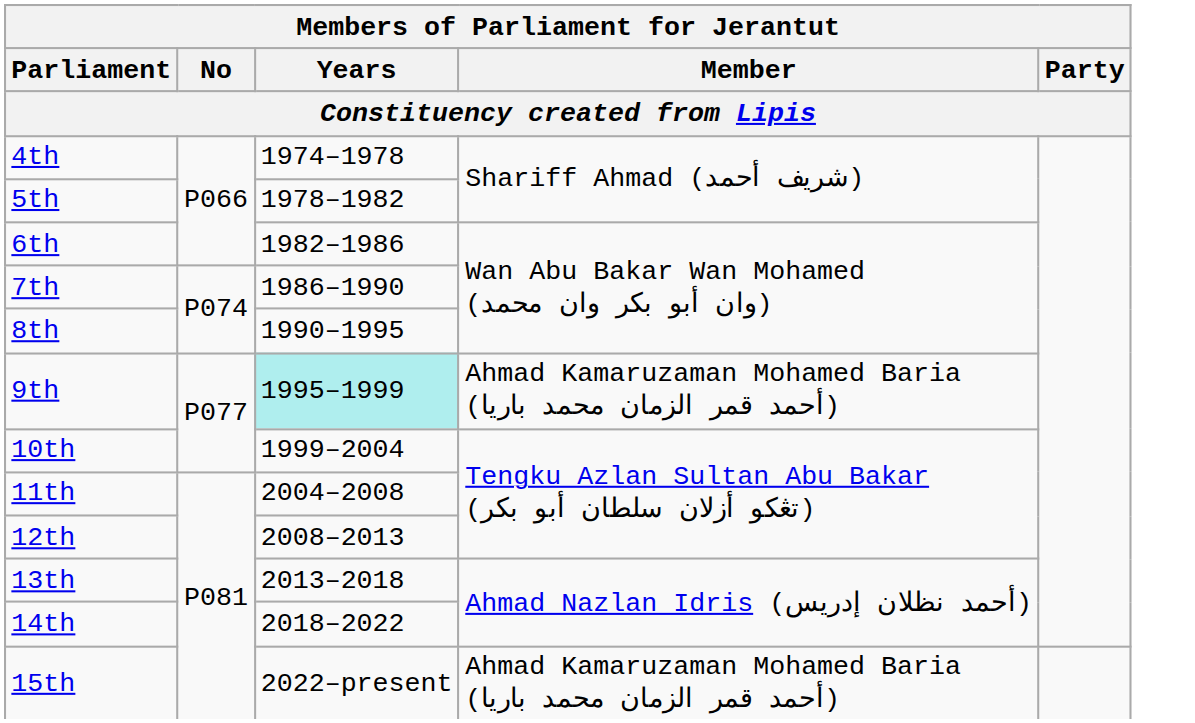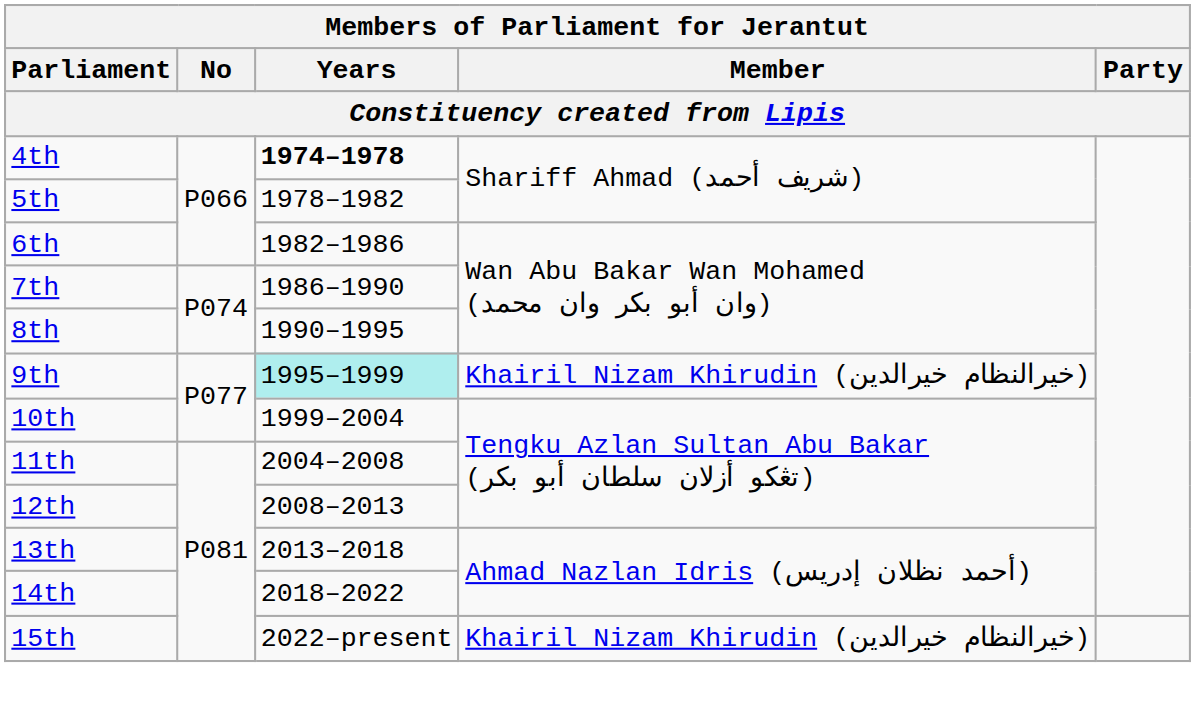(333, 157) normal -> (333, 157) bold
(713, 391) Ahmad Kamaruzaman Mohamed Baria (أحمد قمر الزمان محمد باريا) -> (778, 376) Khairil Nizam Khirudin (خيرالنظام خيرالدين)
(713, 684) Ahmad Kamaruzaman Mohamed Baria (أحمد قمر الزمان محمد باريا) -> (778, 639) Khairil Nizam Khirudin (خيرالنظام خيرالدين)
